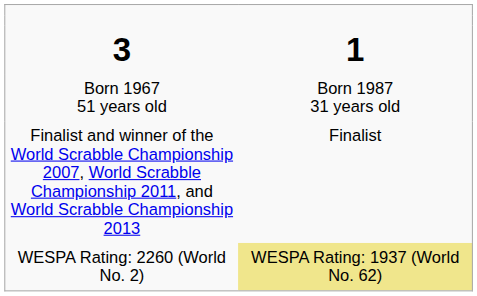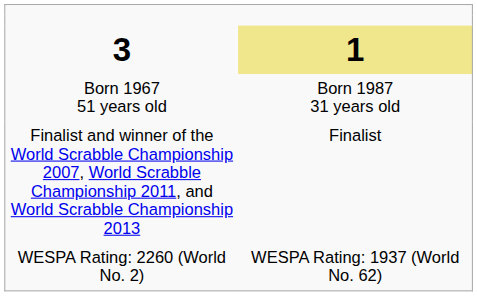(355, 49) no background -> (355, 49) khaki background
(355, 266) khaki background -> (355, 266) no background
